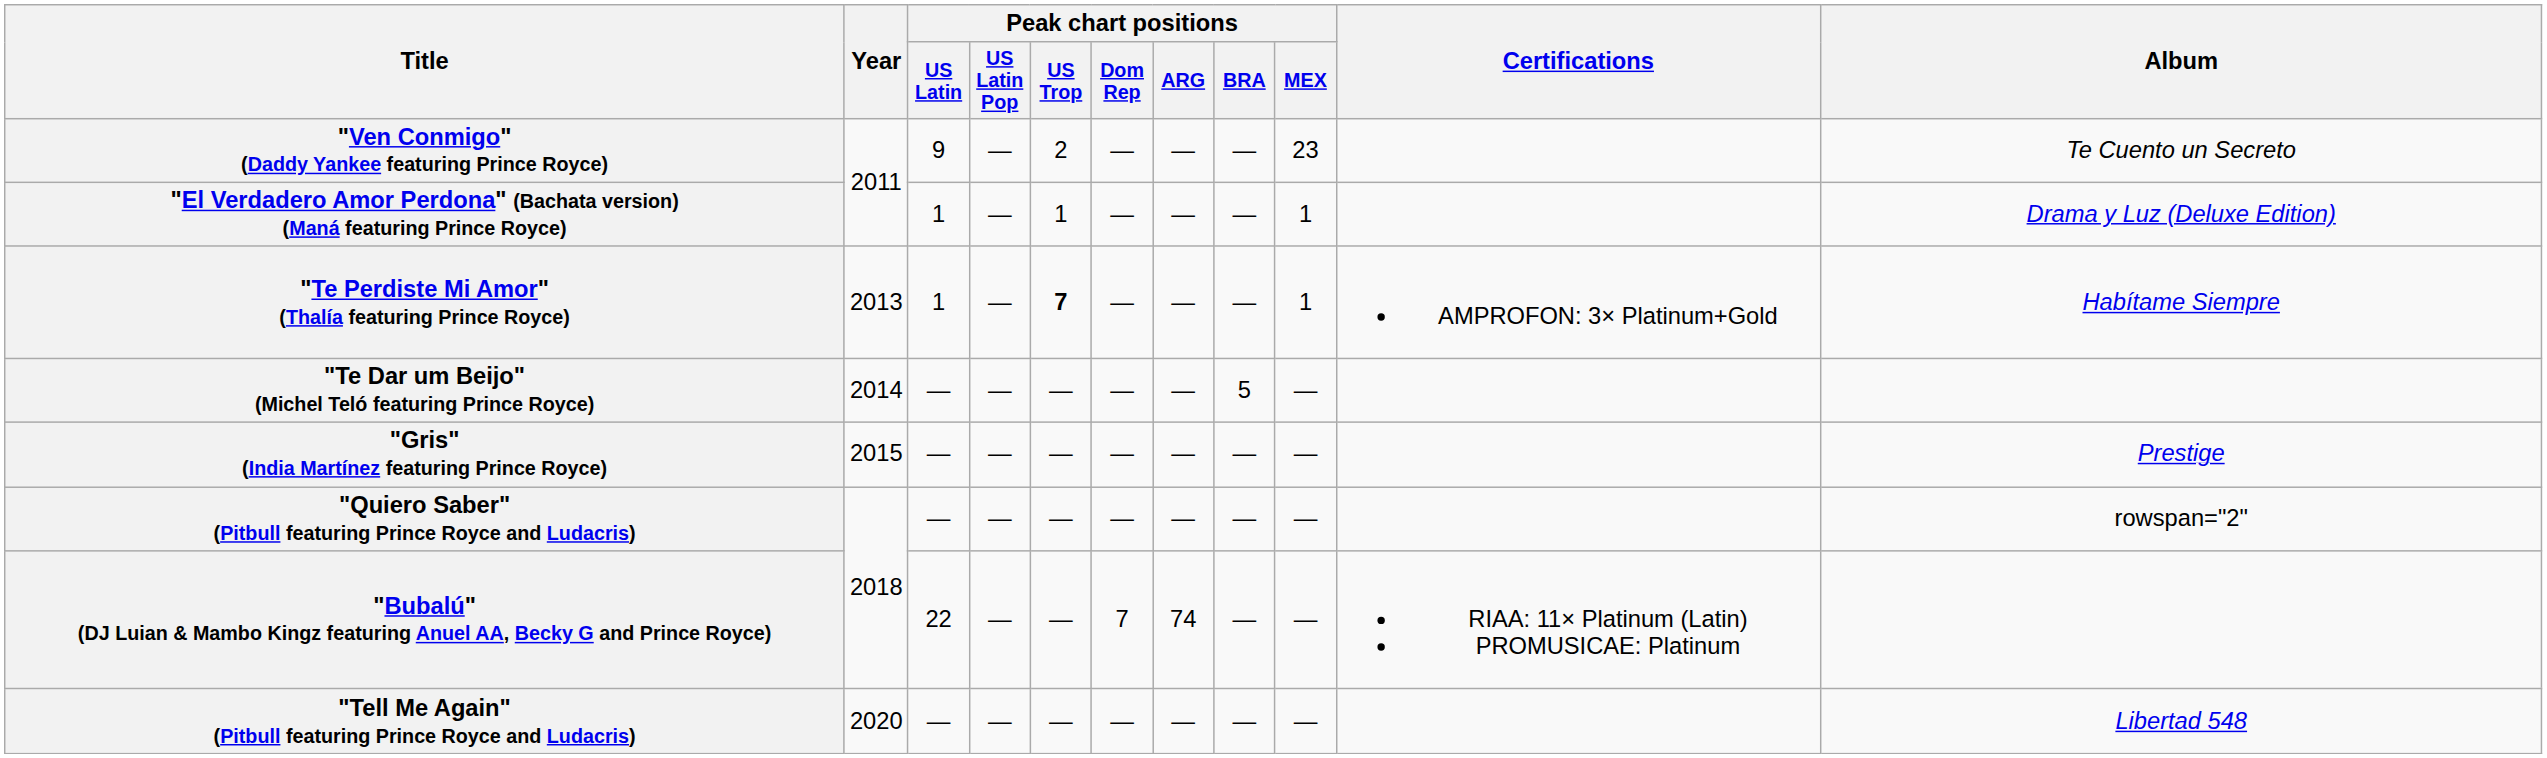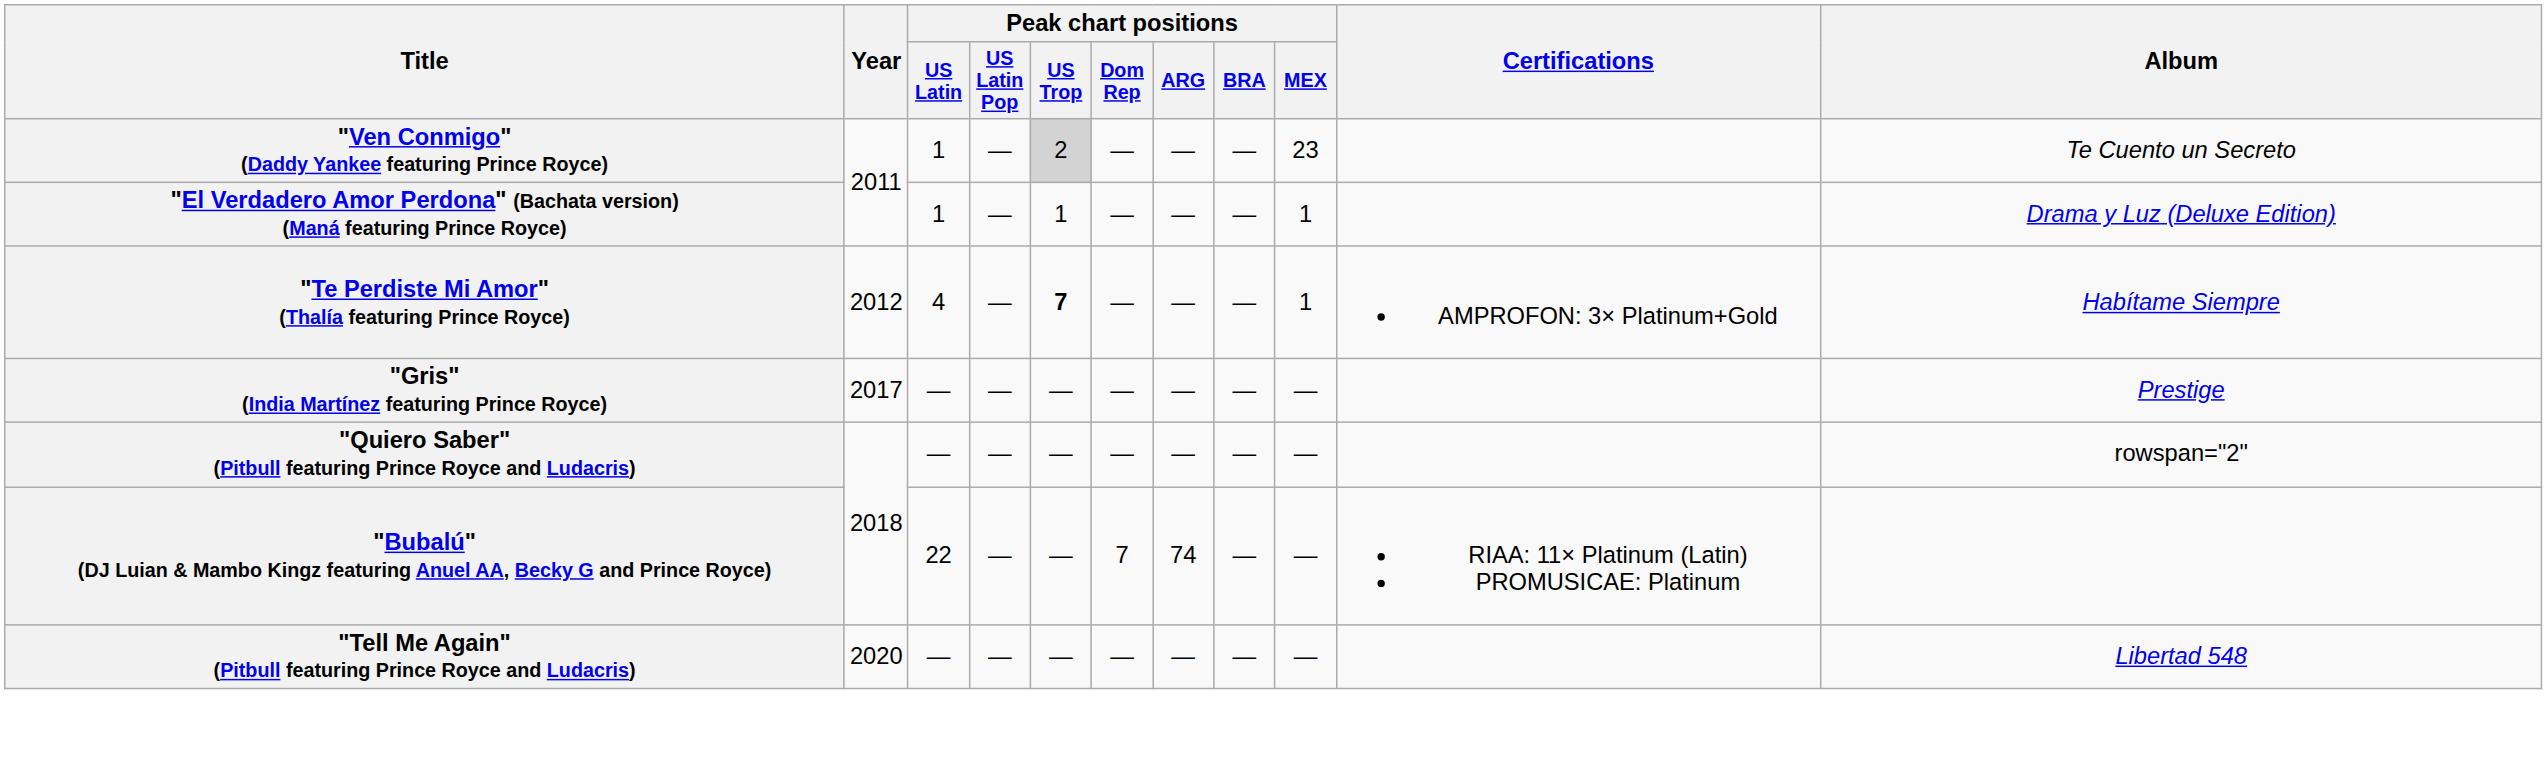(939, 150) 9 -> (939, 150) 1
(1061, 150) no background -> (1061, 150) lightgrey background
(876, 302) 2013 -> (876, 302) 2012
(939, 302) 1 -> (939, 302) 4
- row: (425, 390)
(876, 454) 2015 -> (876, 390) 2017
